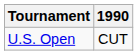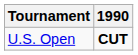(113, 39) normal -> (113, 39) bold
